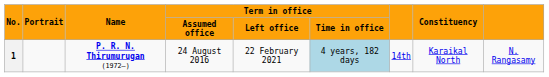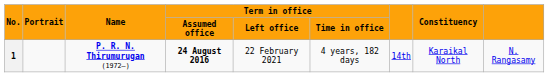(199, 56) normal -> (199, 56) bold
(350, 56) lightblue background -> (350, 56) no background
